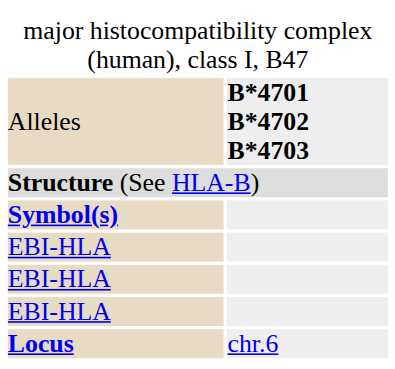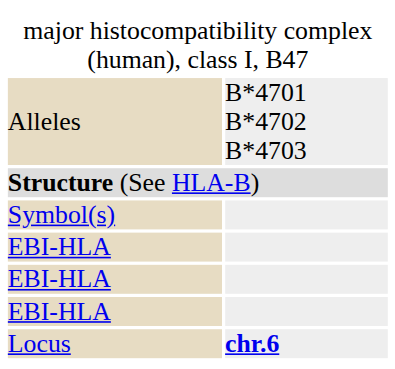(268, 121) bold -> (266, 121) normal
(63, 214) bold -> (62, 214) normal
(41, 343) bold -> (39, 343) normal
(253, 343) normal -> (252, 343) bold
